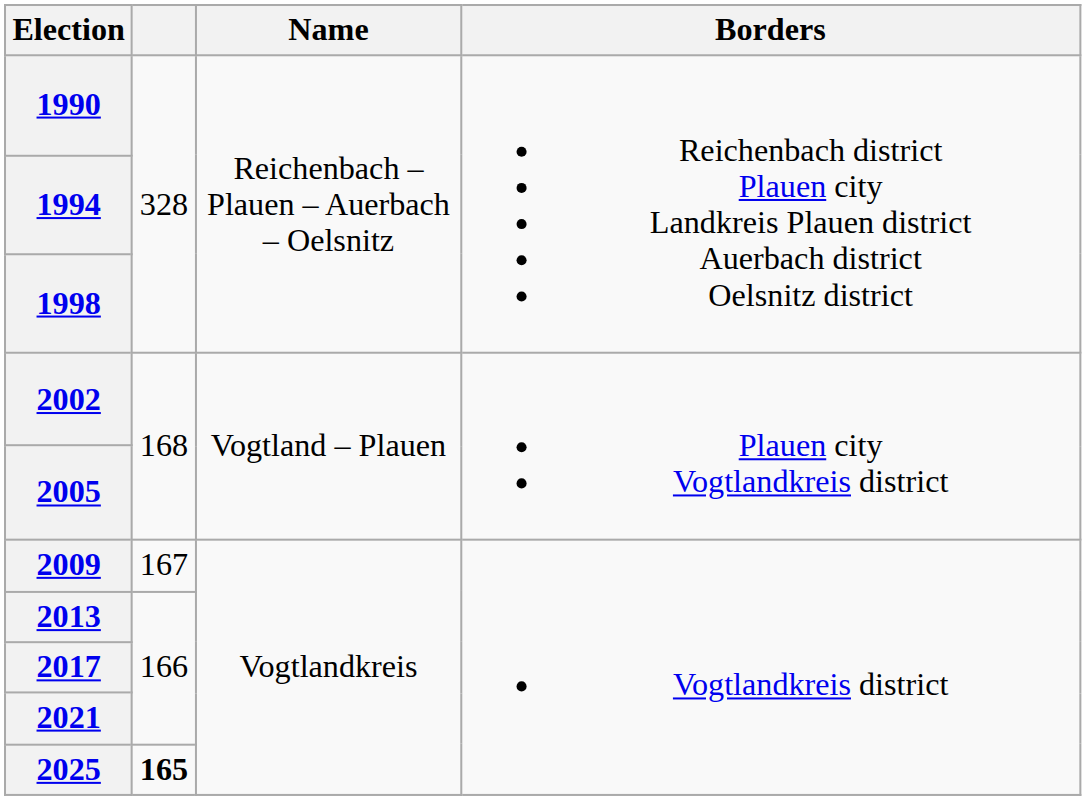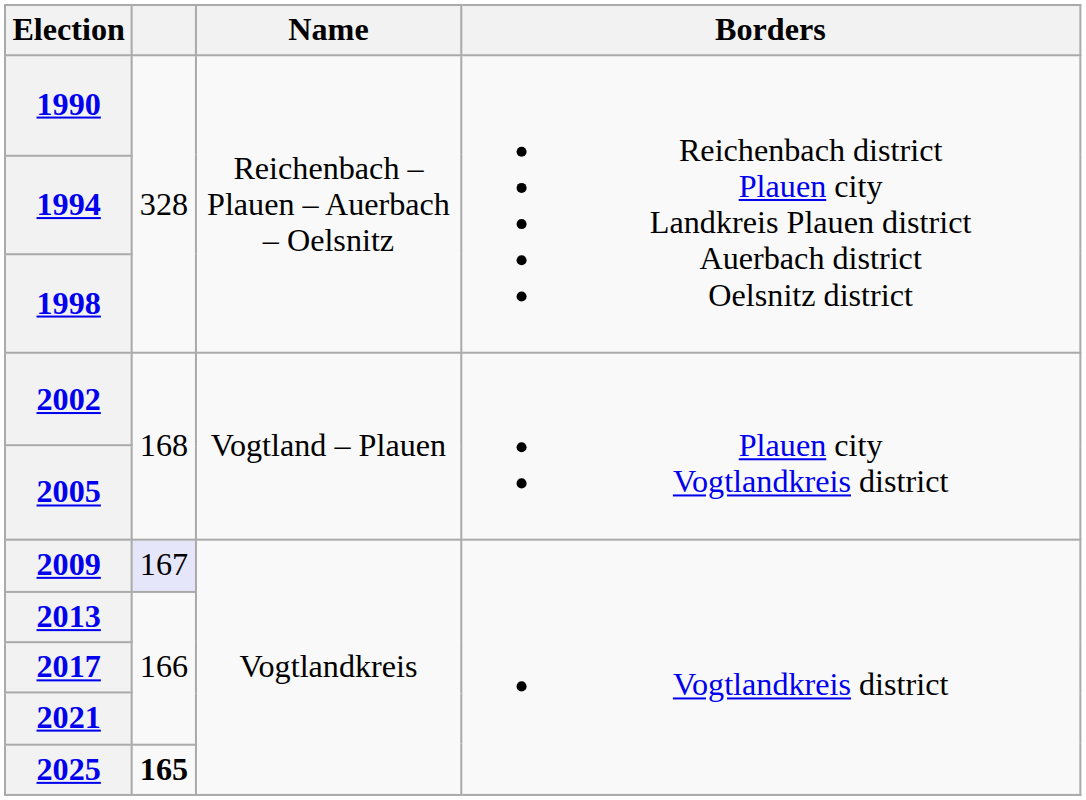(164, 564) no background -> (164, 564) lavender background
